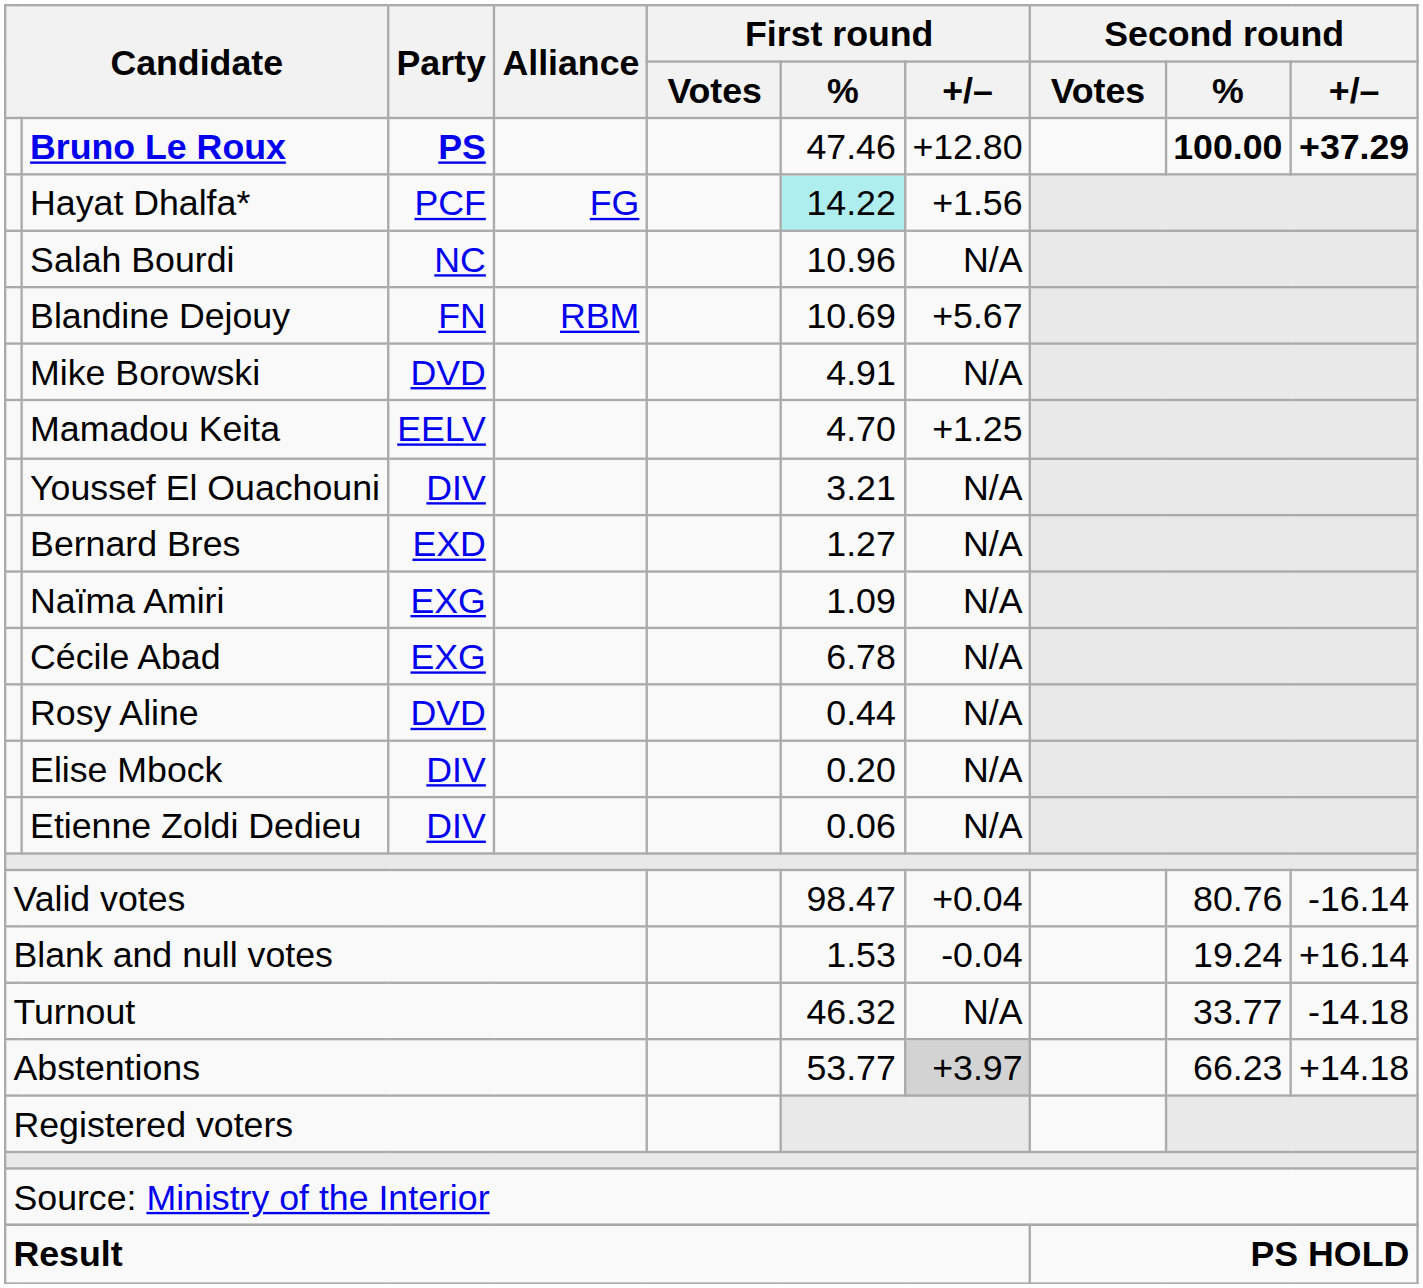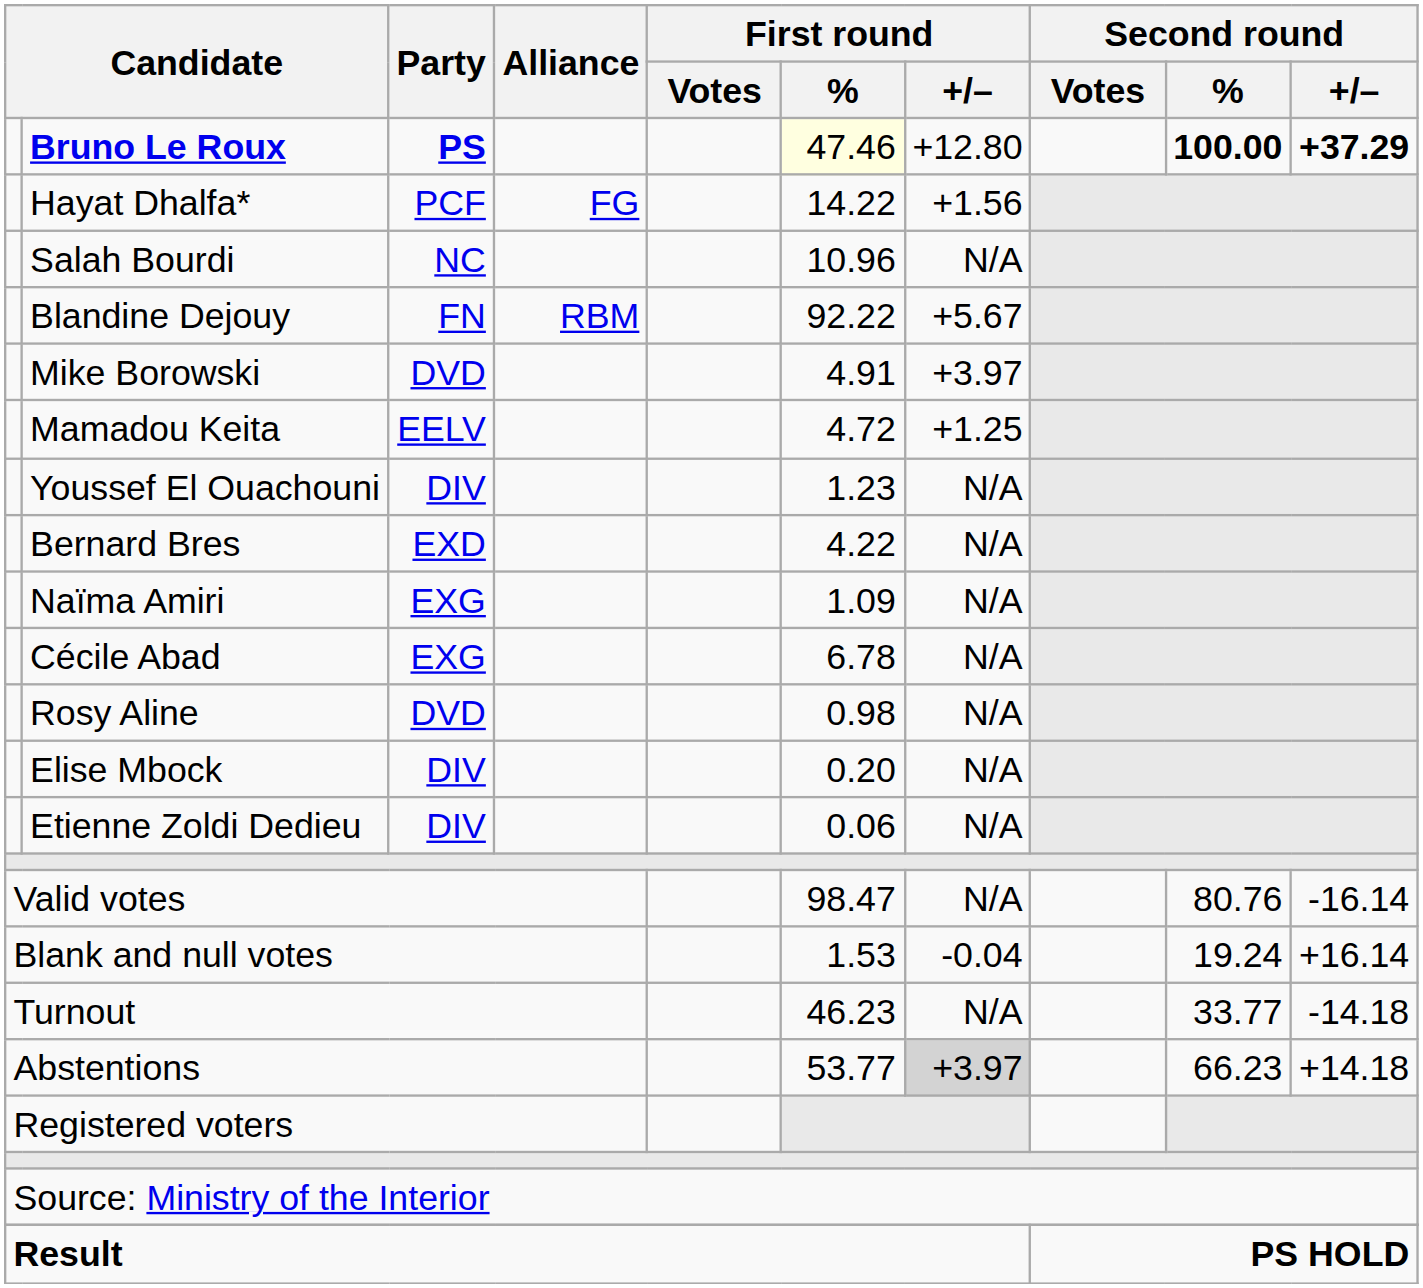(851, 147) no background -> (851, 147) lightyellow background
(851, 203) paleturquoise background -> (851, 203) no background
(851, 316) 10.69 -> (851, 316) 92.22
(993, 373) N/A -> (977, 373) +3.97
(861, 429) 4.70 -> (861, 429) 4.72
(861, 486) 3.21 -> (861, 486) 1.23
(861, 543) 1.27 -> (861, 543) 4.22
(861, 712) 0.44 -> (861, 712) 0.98
(977, 898) +0.04 -> (993, 898) N/A
(851, 1012) 46.32 -> (851, 1012) 46.23
